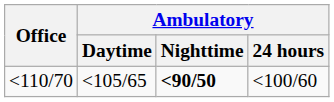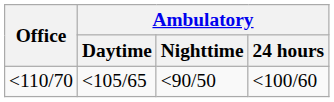(188, 81) bold -> (188, 81) normal
